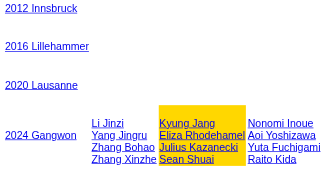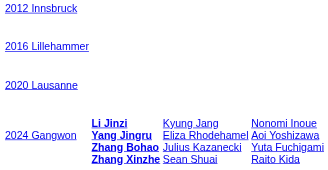(124, 141) normal -> (126, 141) bold
(202, 141) gold background -> (206, 141) no background
